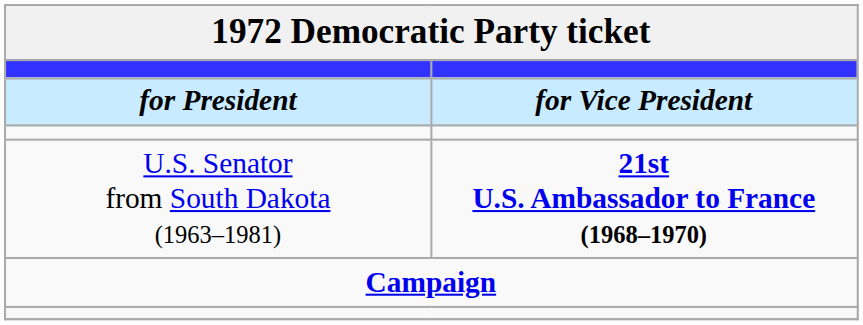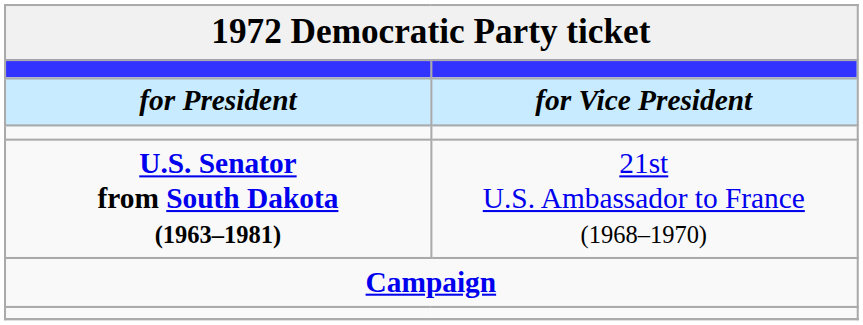(218, 198) normal -> (218, 198) bold
(644, 198) bold -> (644, 198) normal
